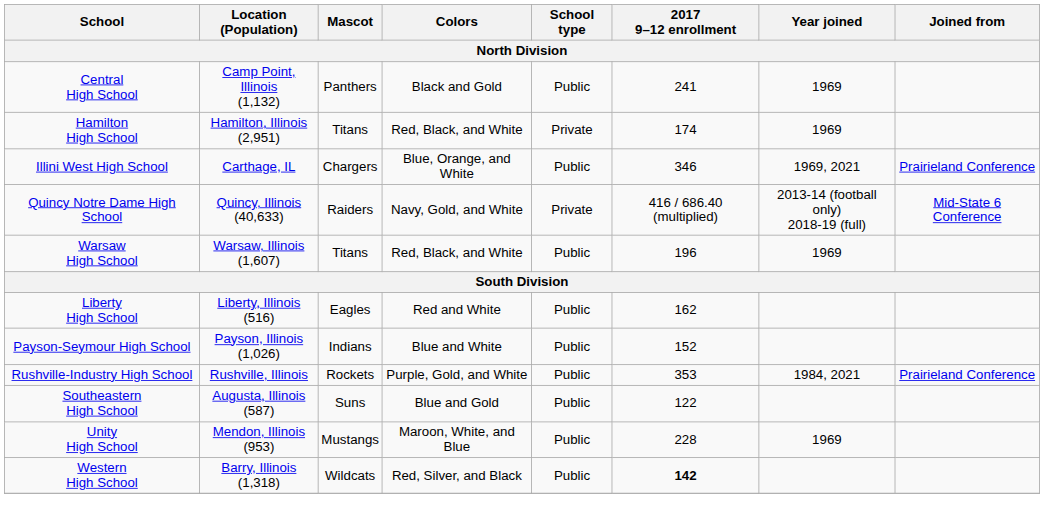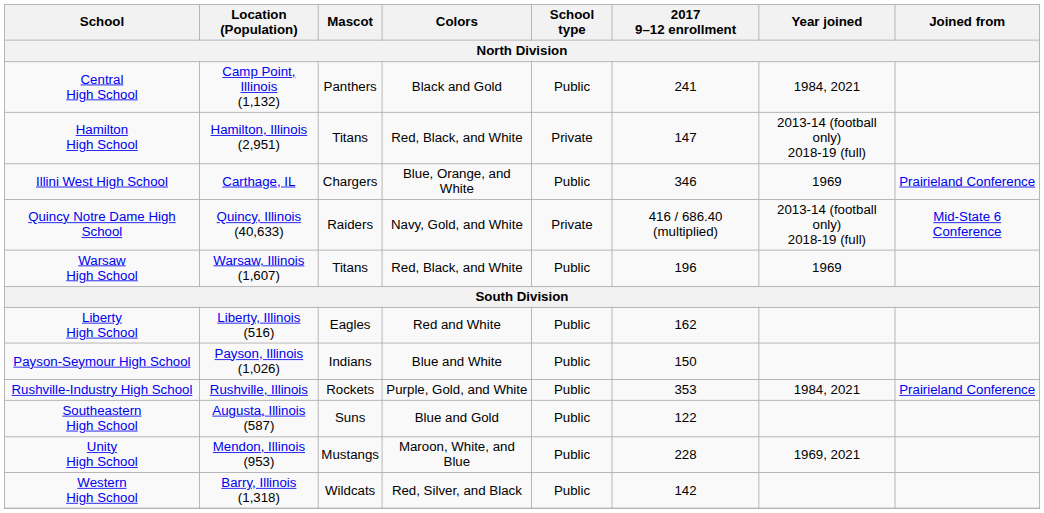(827, 87) 1969 -> (827, 87) 1984, 2021
(686, 130) 174 -> (686, 137) 147
(827, 130) 1969 -> (827, 137) 2013-14 (football only) 2018-19 (full)
(827, 166) 1969, 2021 -> (827, 181) 1969
(686, 346) 152 -> (686, 361) 150
(827, 439) 1969 -> (827, 454) 1969, 2021
(686, 475) bold -> (686, 490) normal
